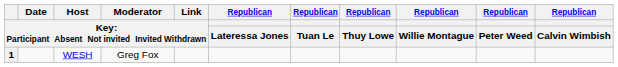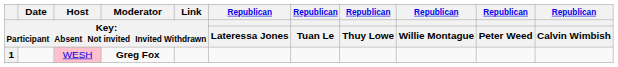(78, 54) no background -> (78, 54) pink background
(138, 54) normal -> (138, 54) bold
